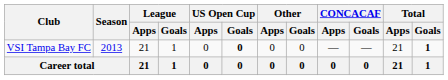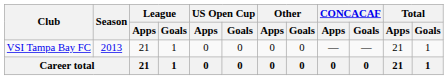(240, 48) bold -> (240, 48) normal
(428, 48) bold -> (428, 48) normal
